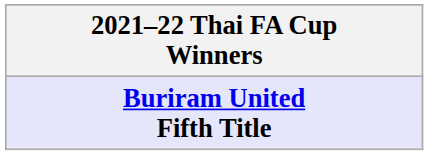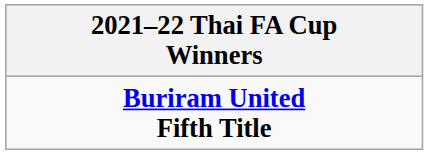(214, 112) lavender background -> (214, 112) no background
